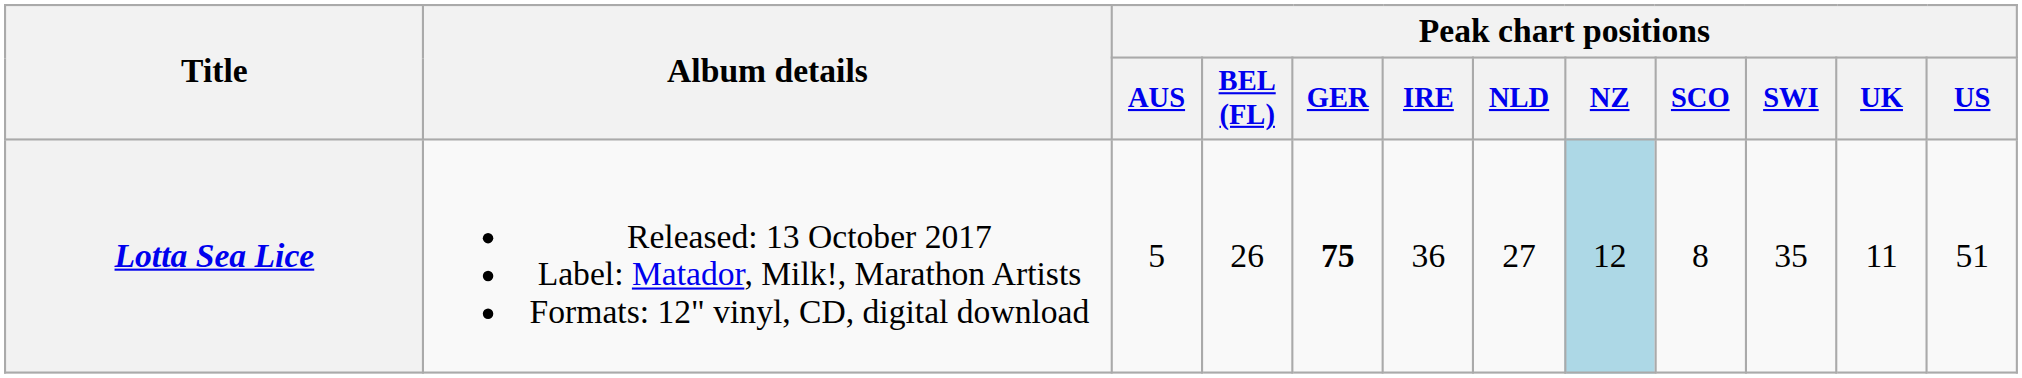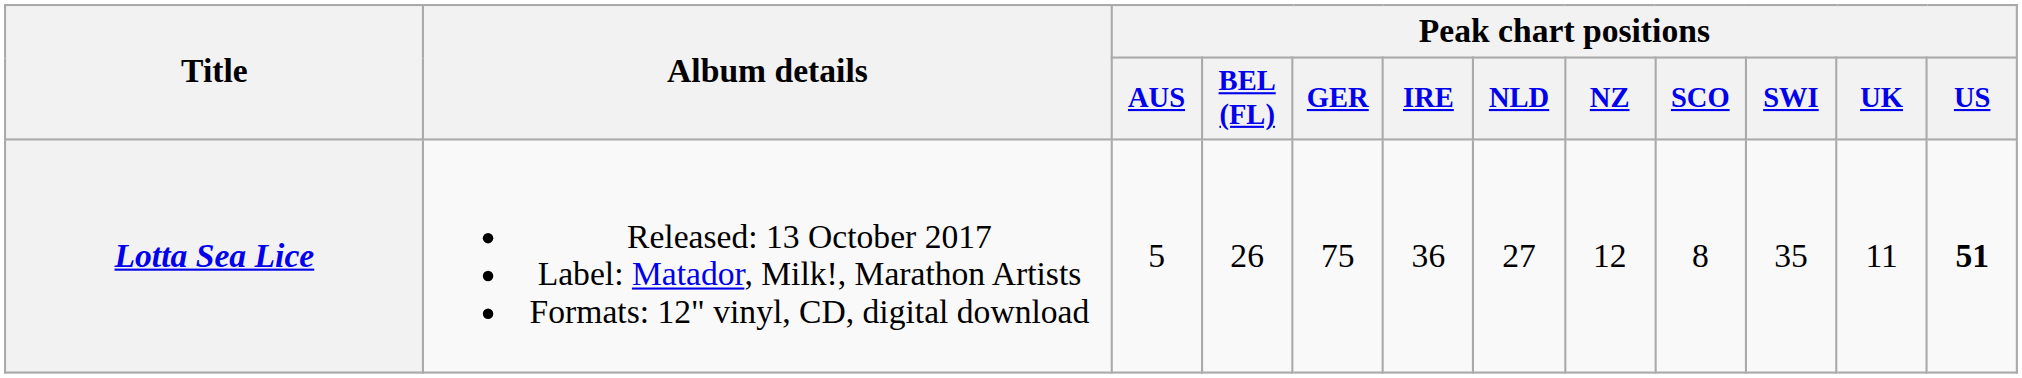(1338, 255) bold -> (1338, 255) normal
(1610, 255) lightblue background -> (1610, 255) no background
(1972, 255) normal -> (1972, 255) bold
